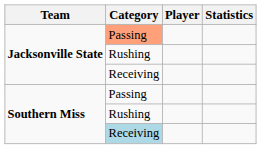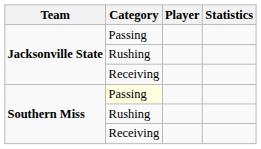(128, 34) lightsalmon background -> (128, 34) no background
(128, 94) no background -> (128, 94) lightyellow background
(134, 133) lightblue background -> (134, 133) no background
